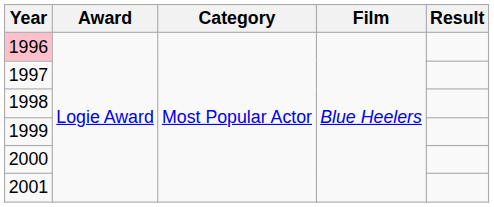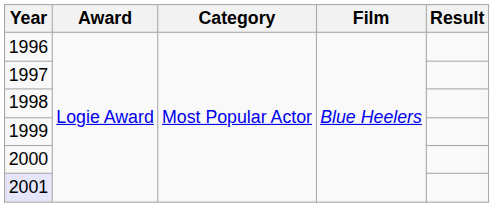(28, 46) pink background -> (28, 46) no background
(28, 187) no background -> (28, 187) lavender background
